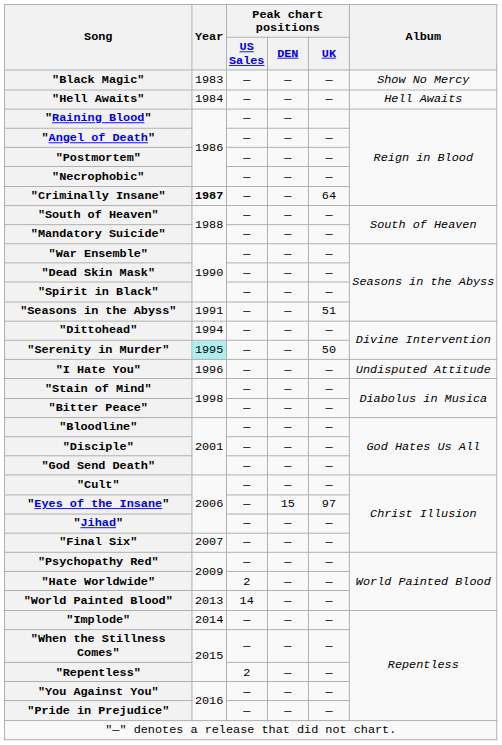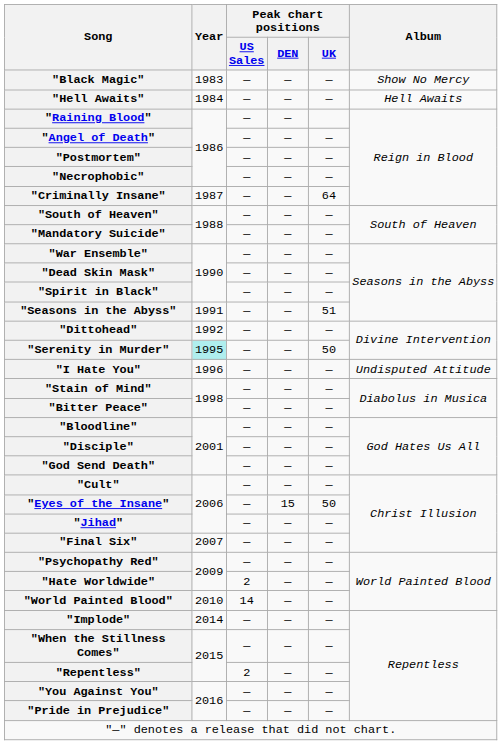(209, 196) bold -> (209, 196) normal
(209, 331) 1994 -> (209, 331) 1992
(329, 504) 97 -> (329, 504) 50
(209, 601) 2013 -> (209, 601) 2010
